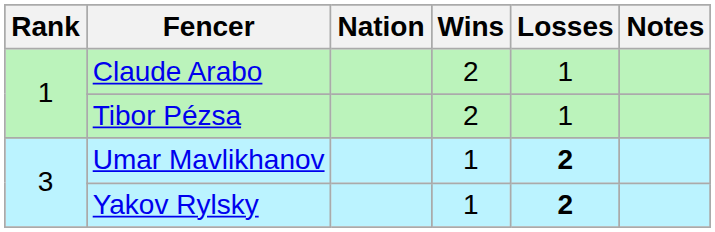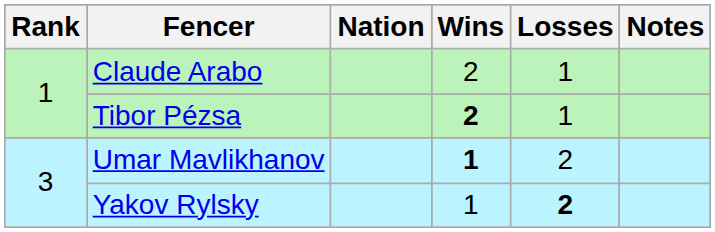(471, 115) normal -> (471, 115) bold
(471, 159) normal -> (471, 159) bold
(565, 159) bold -> (565, 159) normal
